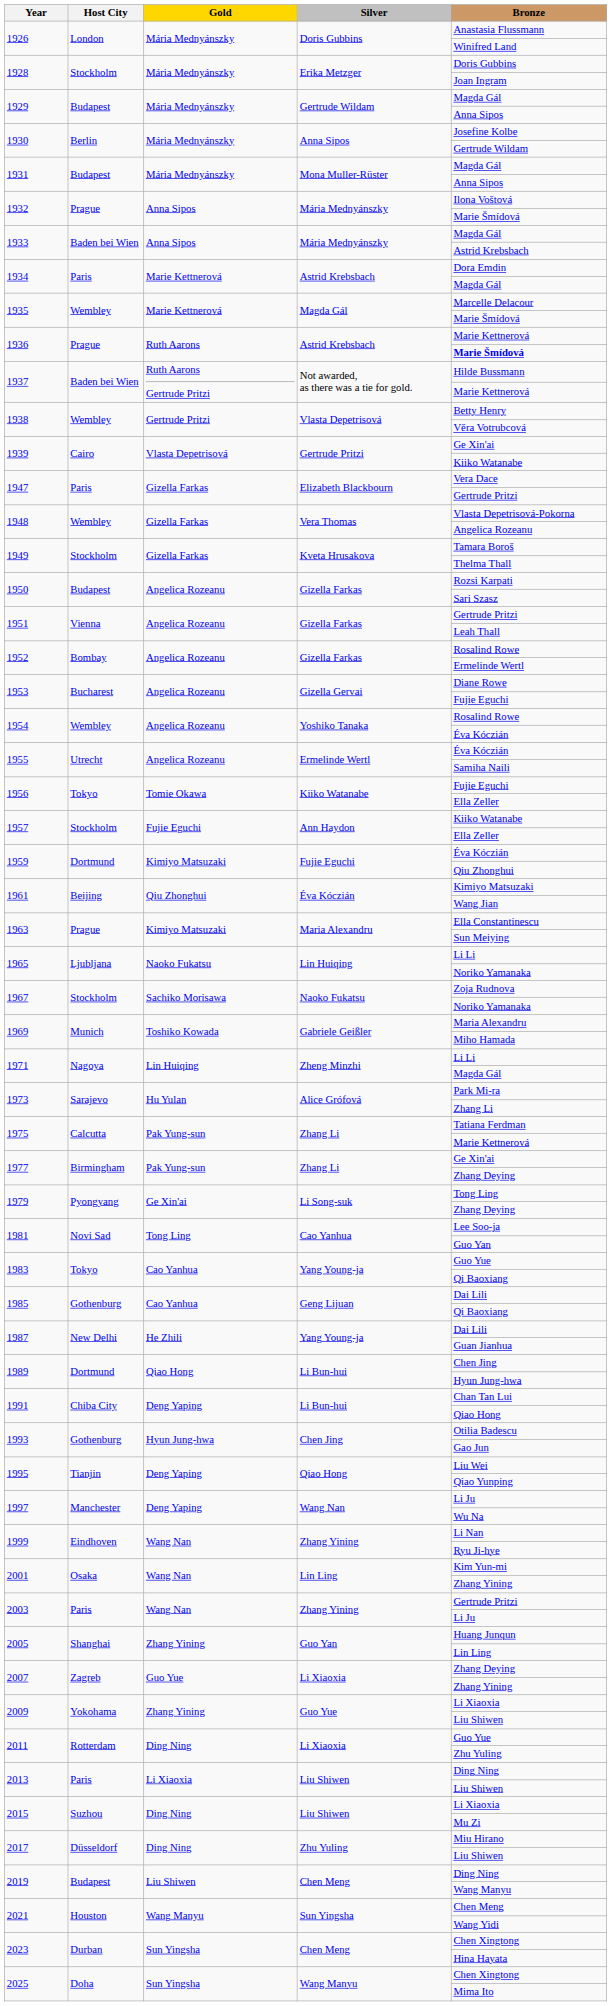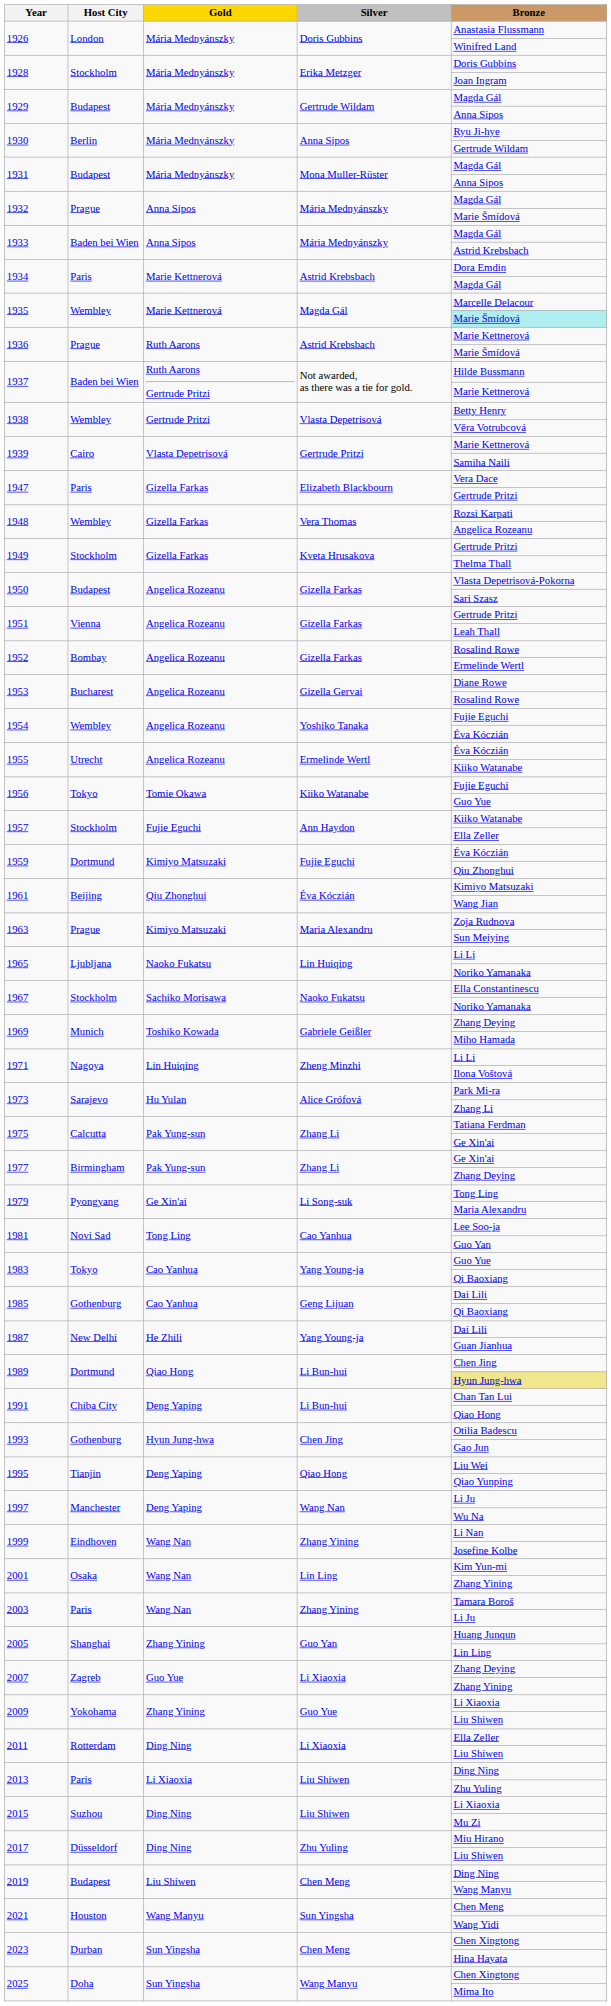(485, 132) Josefine Kolbe -> (477, 132) Ryu Ji-hye
(483, 200) Ilona Voštová -> (477, 200) Magda Gál
(487, 319) no background -> (487, 319) paleturquoise background
(489, 353) bold -> (487, 353) normal
(474, 445) Ge Xin'ai -> (491, 445) Marie Kettnerová
(488, 462) Kiiko Watanabe -> (482, 462) Samiha Naili
(514, 513) Vlasta Depetrisová-Pokorna -> (483, 513) Rozsi Karpati
(484, 547) Tamara Boroš -> (485, 547) Gertrude Pritzi
(483, 581) Rozsi Karpati -> (514, 581) Vlasta Depetrisová-Pokorna
(481, 700) Fujie Eguchi -> (486, 700) Rosalind Rowe
(486, 717) Rosalind Rowe -> (481, 717) Fujie Eguchi
(482, 768) Samiha Naili -> (488, 768) Kiiko Watanabe
(476, 802) Ella Zeller -> (472, 802) Guo Yue
(496, 921) Ella Constantinescu -> (484, 921) Zoja Rudnova
(484, 989) Zoja Rudnova -> (496, 989) Ella Constantinescu
(490, 1023) Maria Alexandru -> (484, 1023) Zhang Deying
(477, 1074) Magda Gál -> (483, 1074) Ilona Voštová
(491, 1142) Marie Kettnerová -> (474, 1142) Ge Xin'ai
(484, 1210) Zhang Deying -> (490, 1210) Maria Alexandru
(487, 1380) no background -> (487, 1380) khaki background
(477, 1550) Ryu Ji-hye -> (485, 1550) Josefine Kolbe
(485, 1601) Gertrude Pritzi -> (484, 1601) Tamara Boroš
(472, 1737) Guo Yue -> (476, 1737) Ella Zeller
(477, 1754) Zhu Yuling -> (478, 1754) Liu Shiwen
(478, 1788) Liu Shiwen -> (477, 1788) Zhu Yuling
